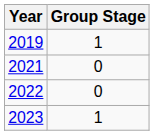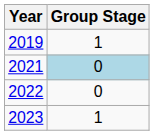(98, 67) no background -> (98, 67) lightblue background
